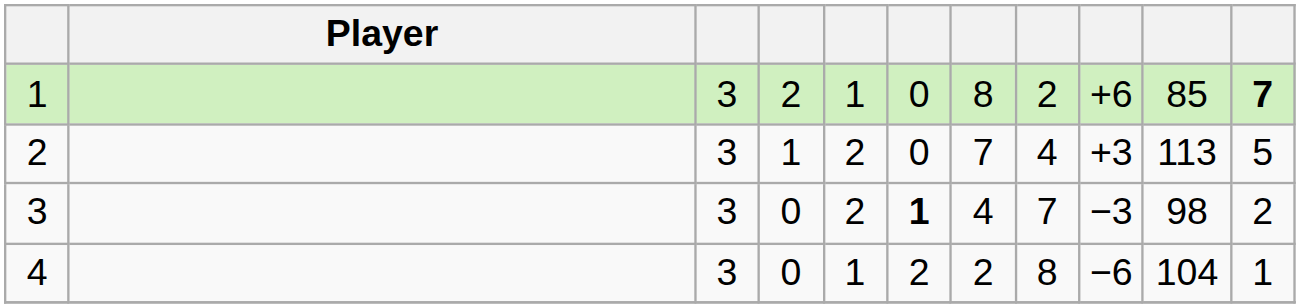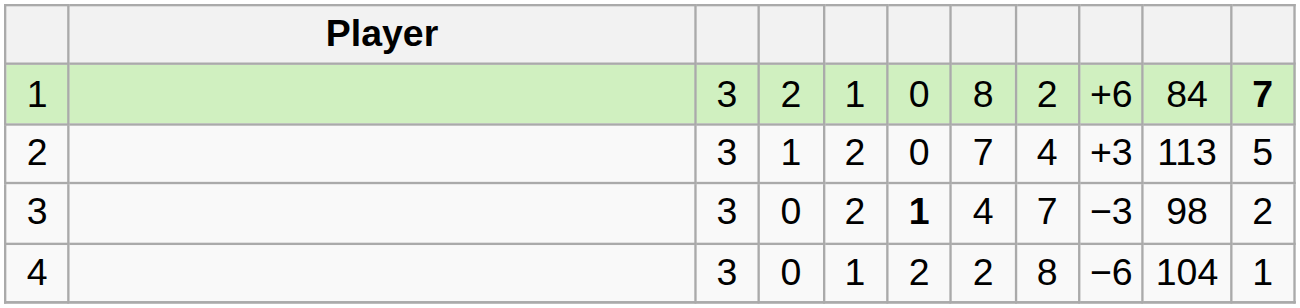(1187, 93) 85 -> (1187, 93) 84
